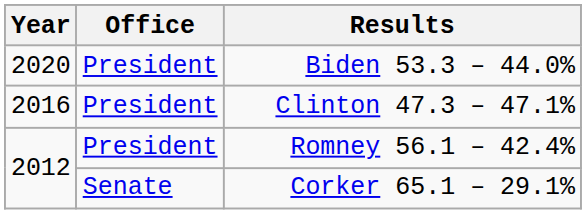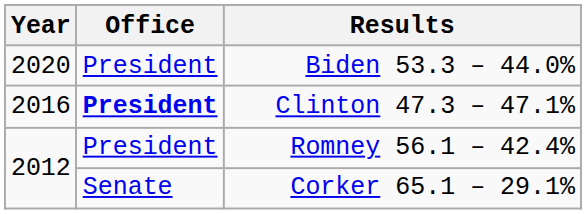(150, 107) normal -> (150, 107) bold
